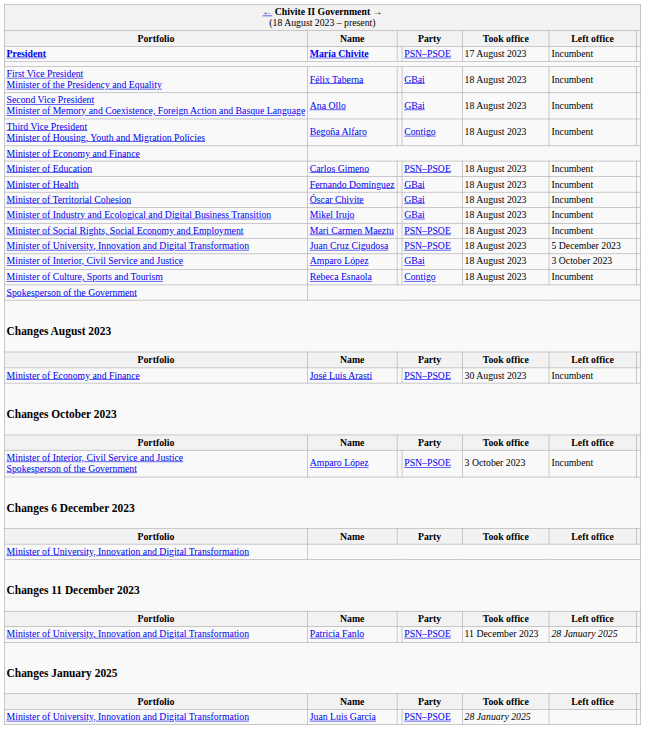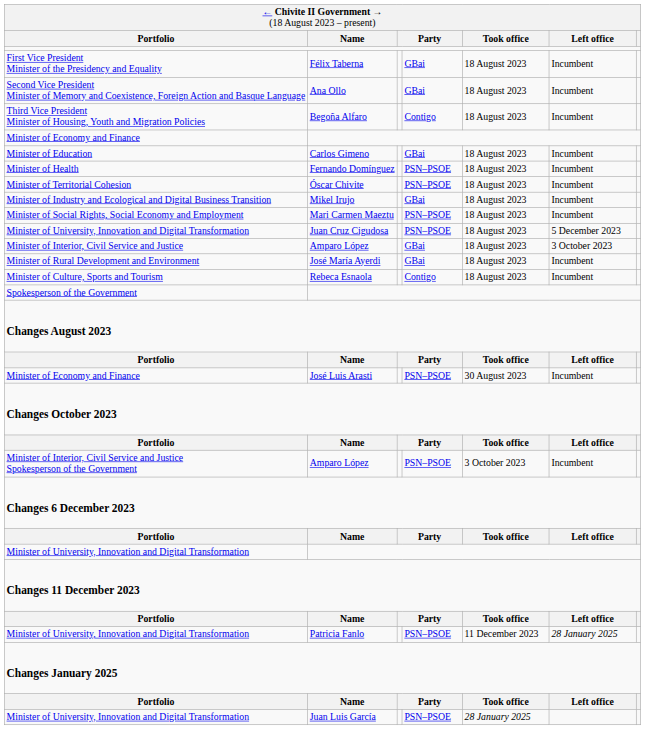- row: (26, 54)
(428, 169) PSN–PSOE -> (415, 153) GBai
(415, 184) GBai -> (428, 169) PSN–PSOE
(415, 199) GBai -> (428, 184) PSN–PSOE
+ row: (103, 261)
